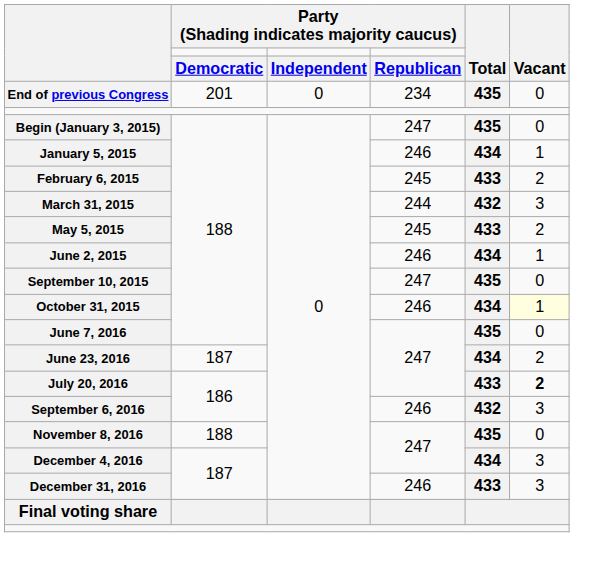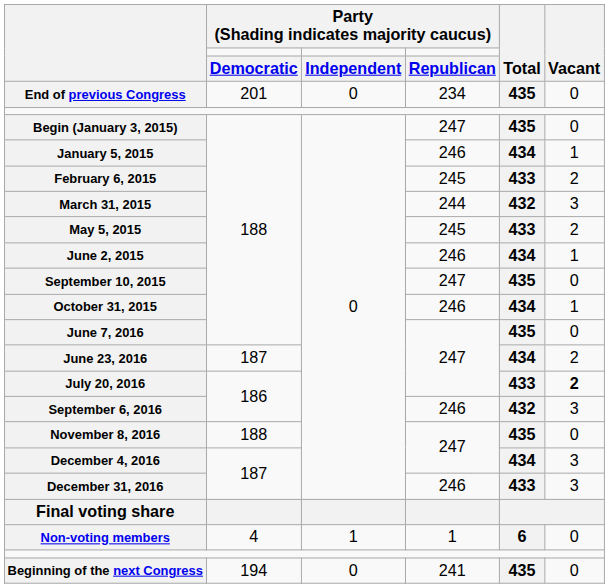(540, 306) lightyellow background -> (574, 306) no background
+ row: (105, 537)
+ row: (105, 570)
